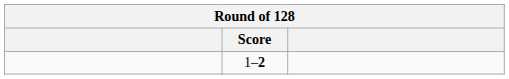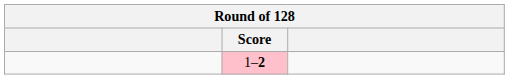(255, 63) no background -> (255, 63) pink background
